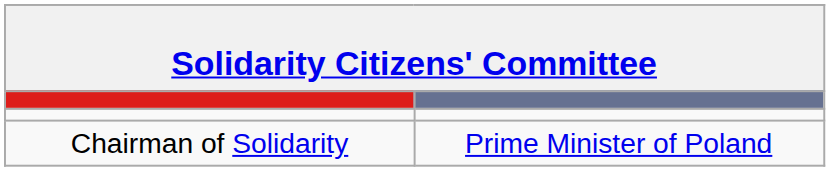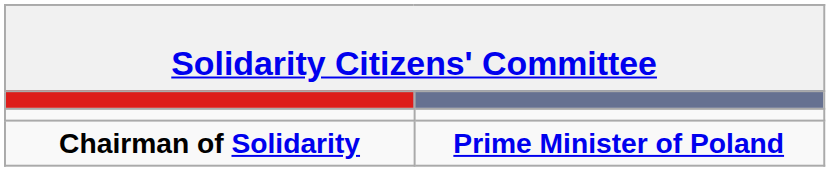(210, 144) normal -> (210, 144) bold
(619, 144) normal -> (619, 144) bold
